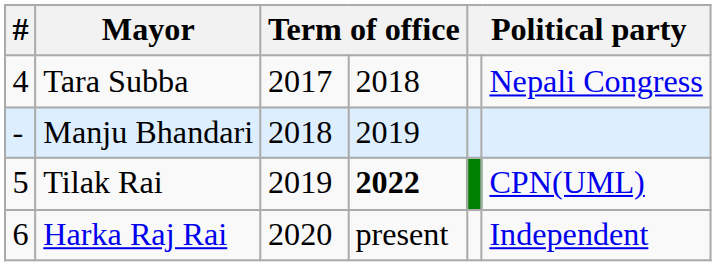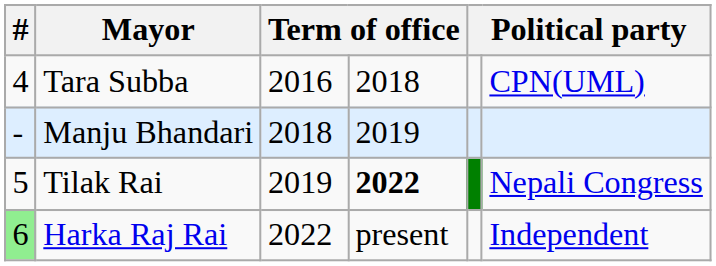(300, 81) 2017 -> (300, 81) 2016
(596, 81) Nepali Congress -> (567, 81) CPN(UML)
(567, 183) CPN(UML) -> (596, 183) Nepali Congress
(20, 234) no background -> (20, 234) lightgreen background
(300, 234) 2020 -> (300, 234) 2022
